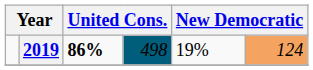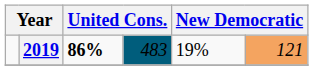(154, 50) 498 -> (154, 50) 483
(290, 50) 124 -> (290, 50) 121
